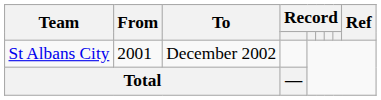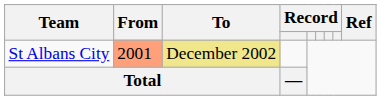(135, 53) no background -> (135, 53) lightsalmon background
(221, 53) no background -> (221, 53) khaki background
